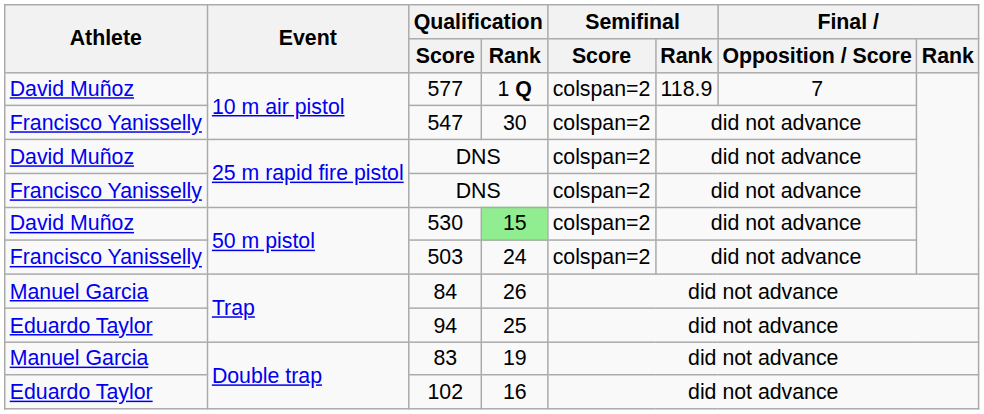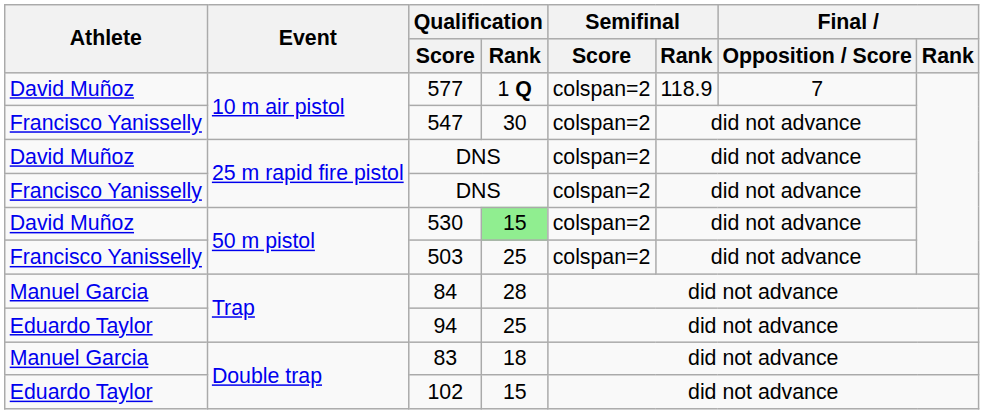(515, 258) 24 -> (515, 258) 25
(515, 291) 26 -> (515, 291) 28
(515, 359) 19 -> (515, 359) 18
(515, 392) 16 -> (515, 392) 15
